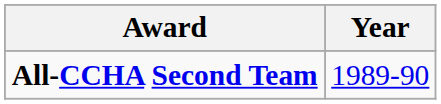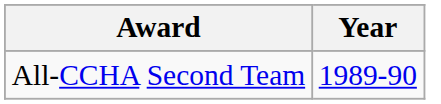(165, 74) bold -> (158, 74) normal
